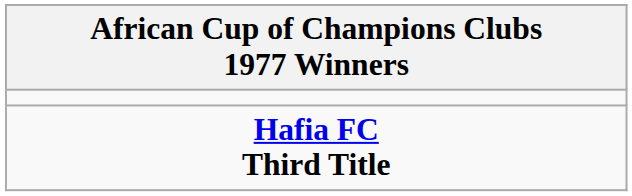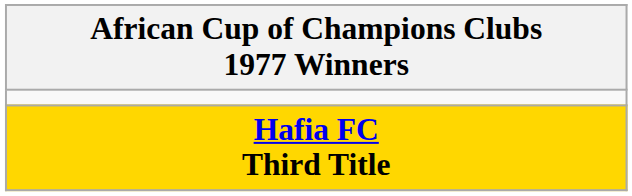(316, 147) no background -> (316, 147) gold background
